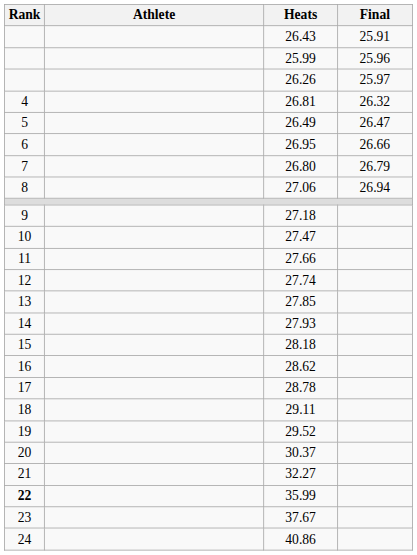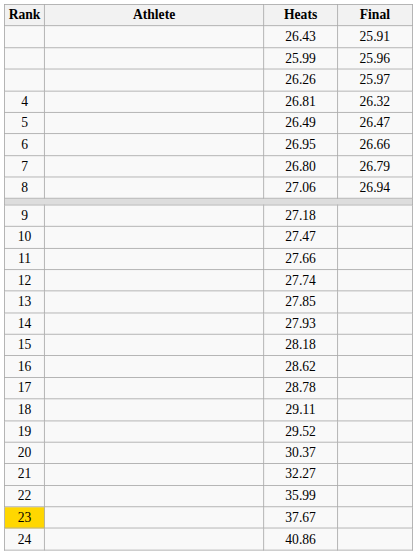(25, 496) bold -> (25, 496) normal
(25, 517) no background -> (25, 517) gold background
